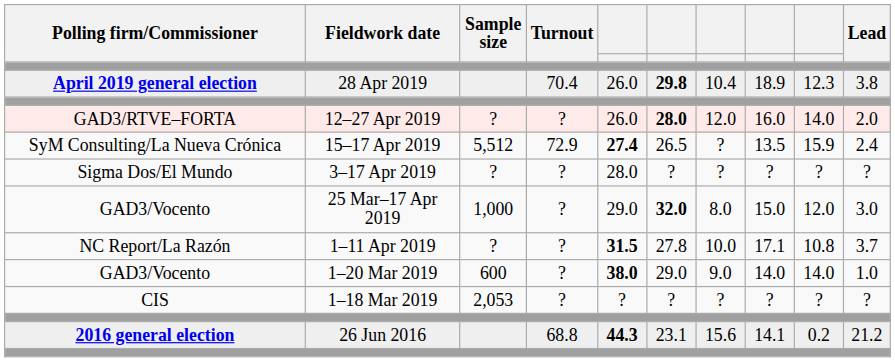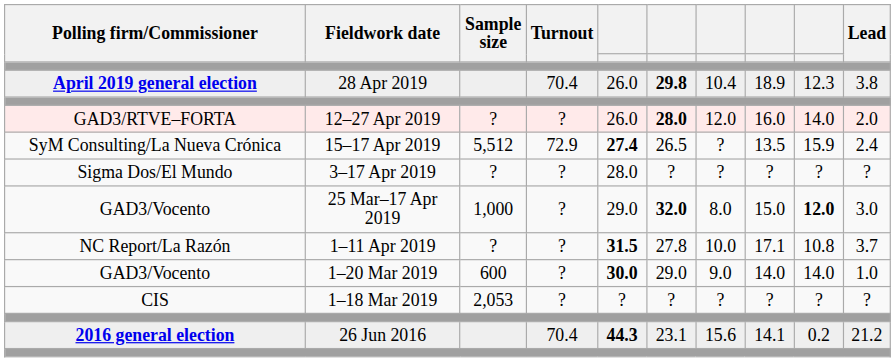(819, 209) normal -> (819, 209) bold
(622, 272) 38.0 -> (622, 272) 30.0
(562, 334) 68.8 -> (562, 334) 70.4
